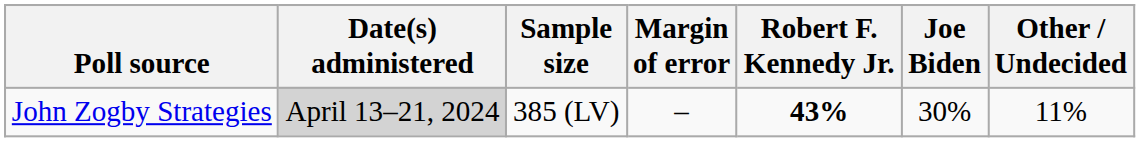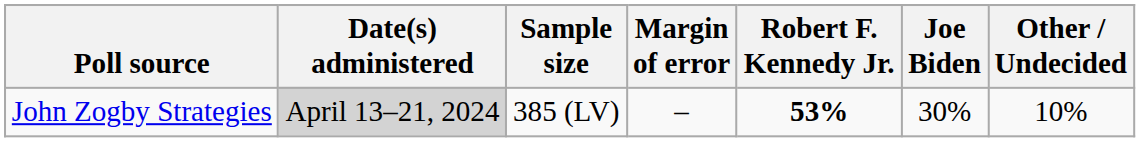(819, 111) 43% -> (819, 111) 53%
(1061, 111) 11% -> (1061, 111) 10%
